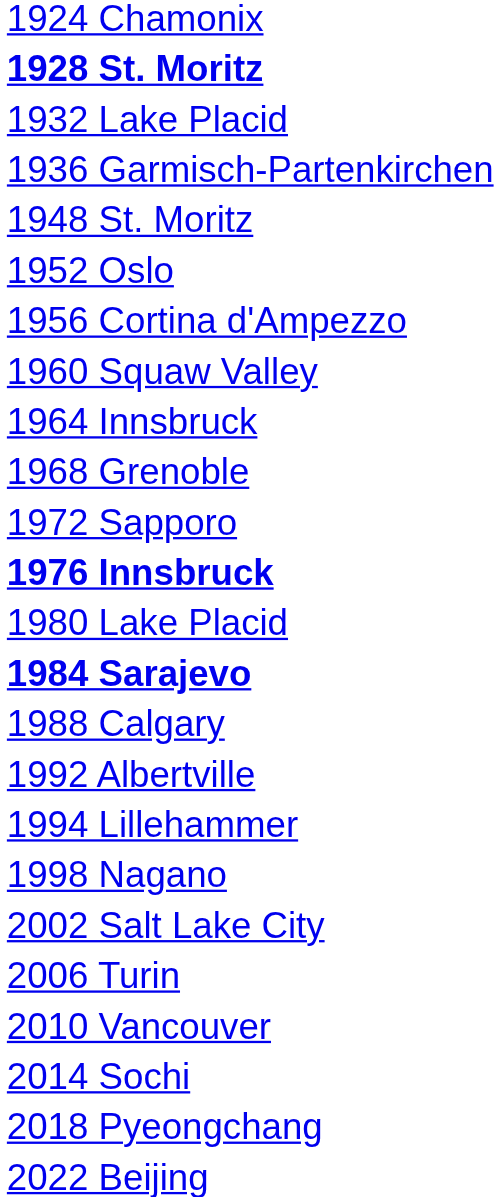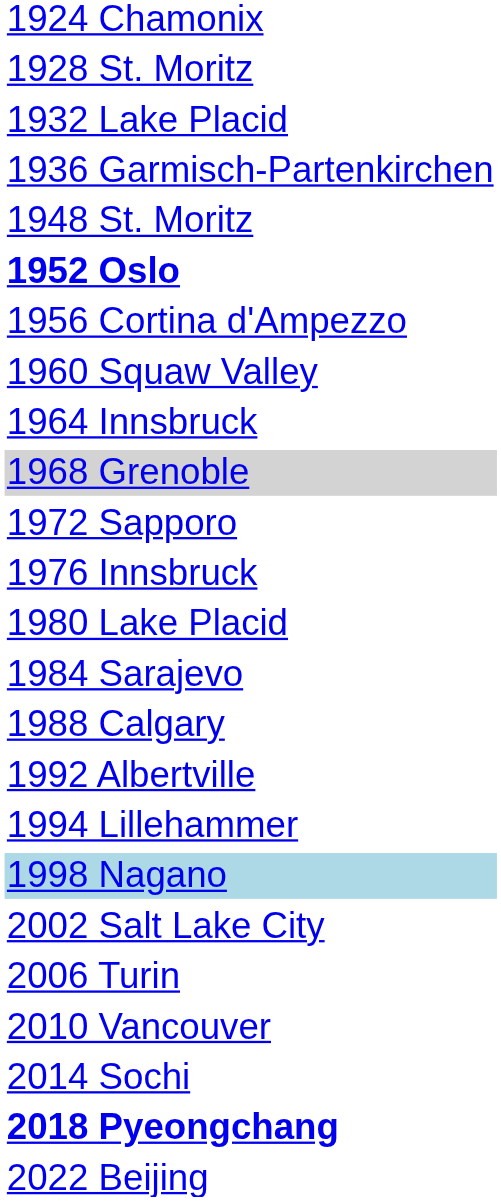(135, 69) bold -> (130, 69) normal
(90, 270) normal -> (93, 270) bold
(128, 472) no background -> (128, 472) lightgrey background
(140, 573) bold -> (132, 573) normal
(129, 673) bold -> (125, 673) normal
(117, 875) no background -> (117, 875) lightblue background
(165, 1127) normal -> (173, 1127) bold
